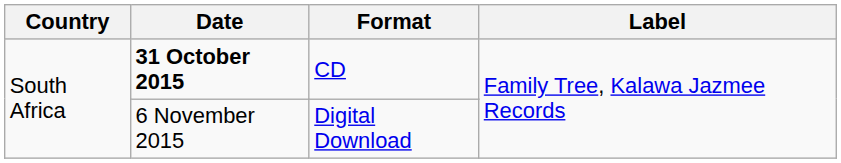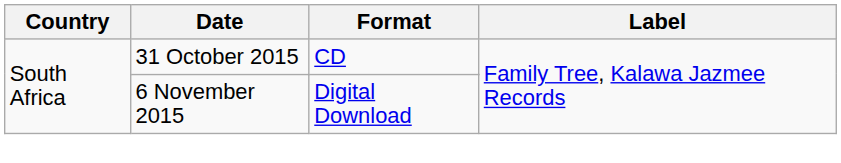(193, 68) bold -> (217, 56) normal
